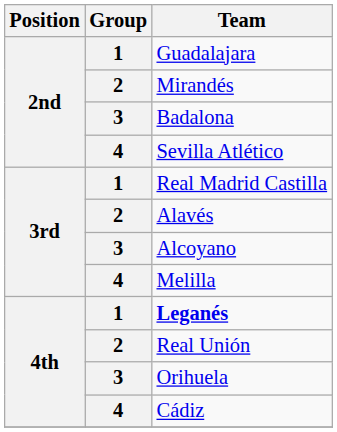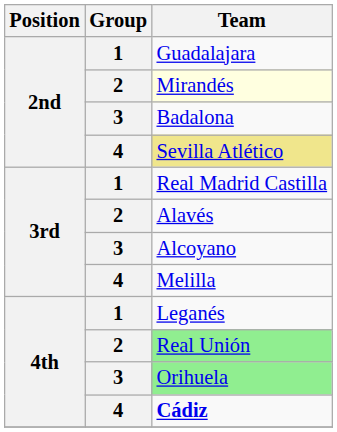(195, 85) no background -> (195, 85) lightyellow background
(220, 150) no background -> (220, 150) khaki background
(192, 313) bold -> (191, 313) normal
(203, 345) no background -> (203, 345) lightgreen background
(192, 378) no background -> (192, 378) lightgreen background
(180, 410) normal -> (182, 410) bold
